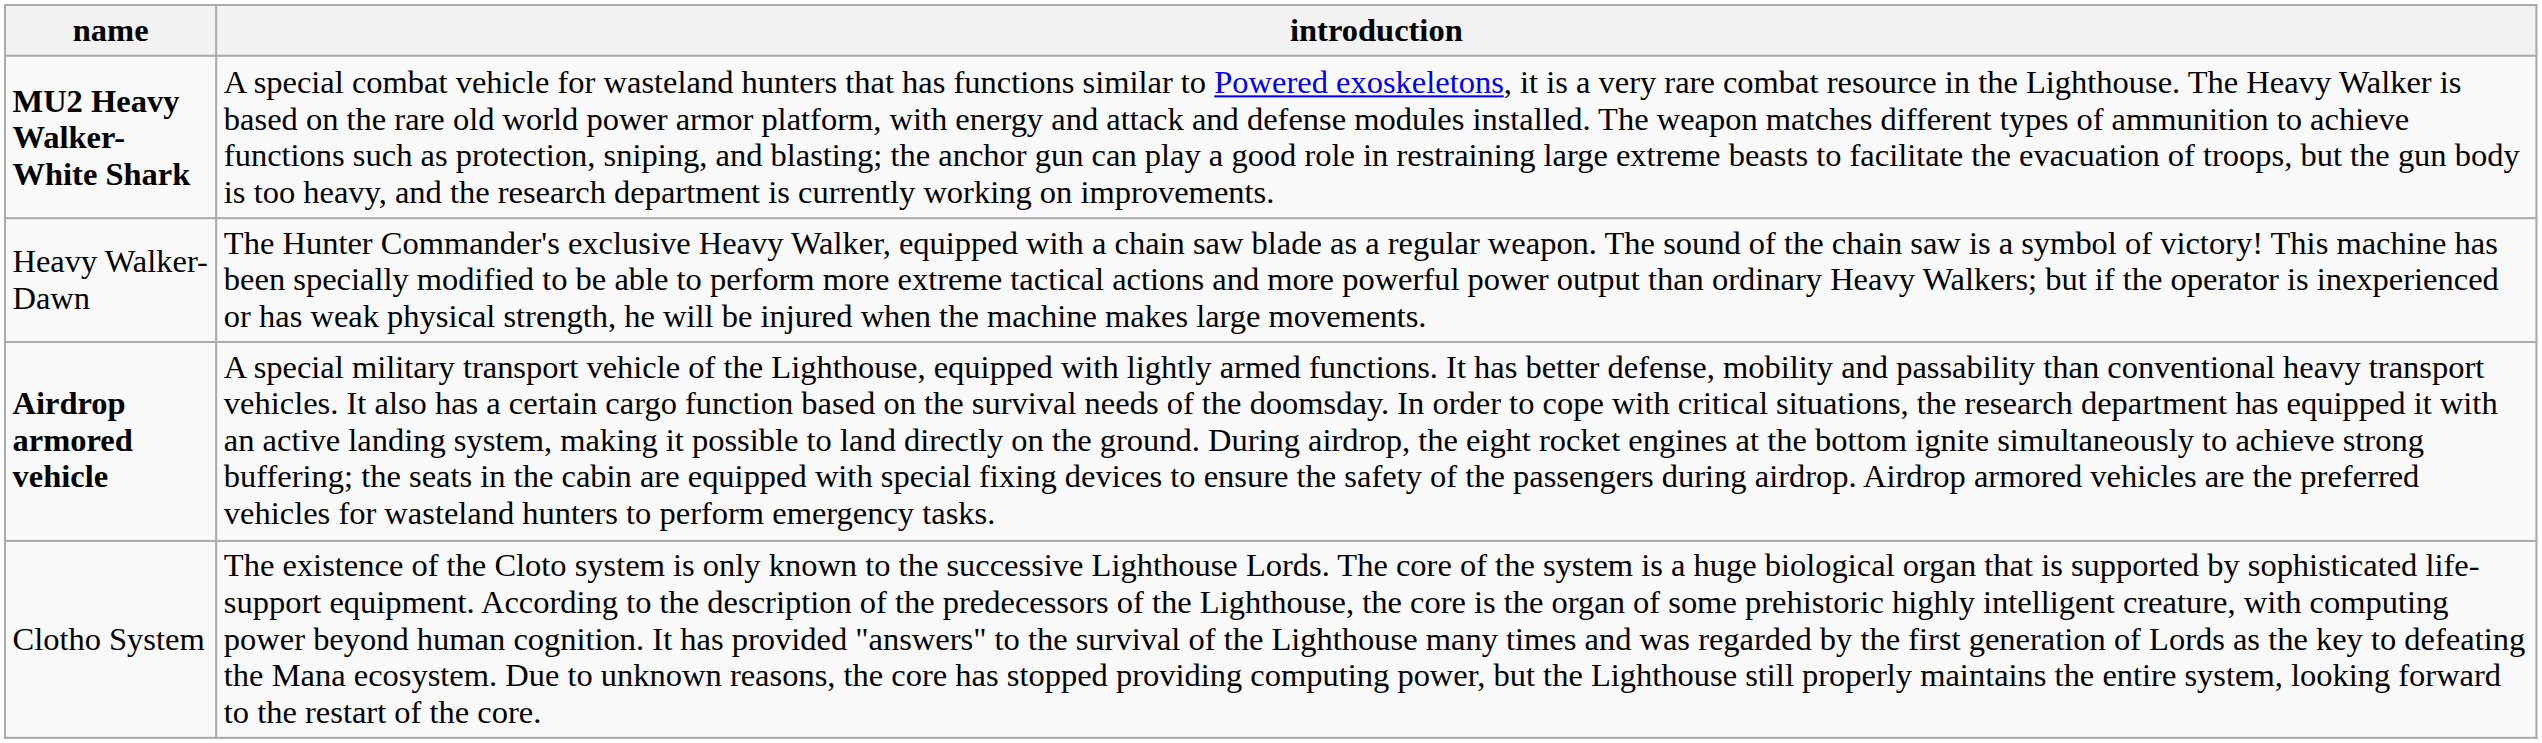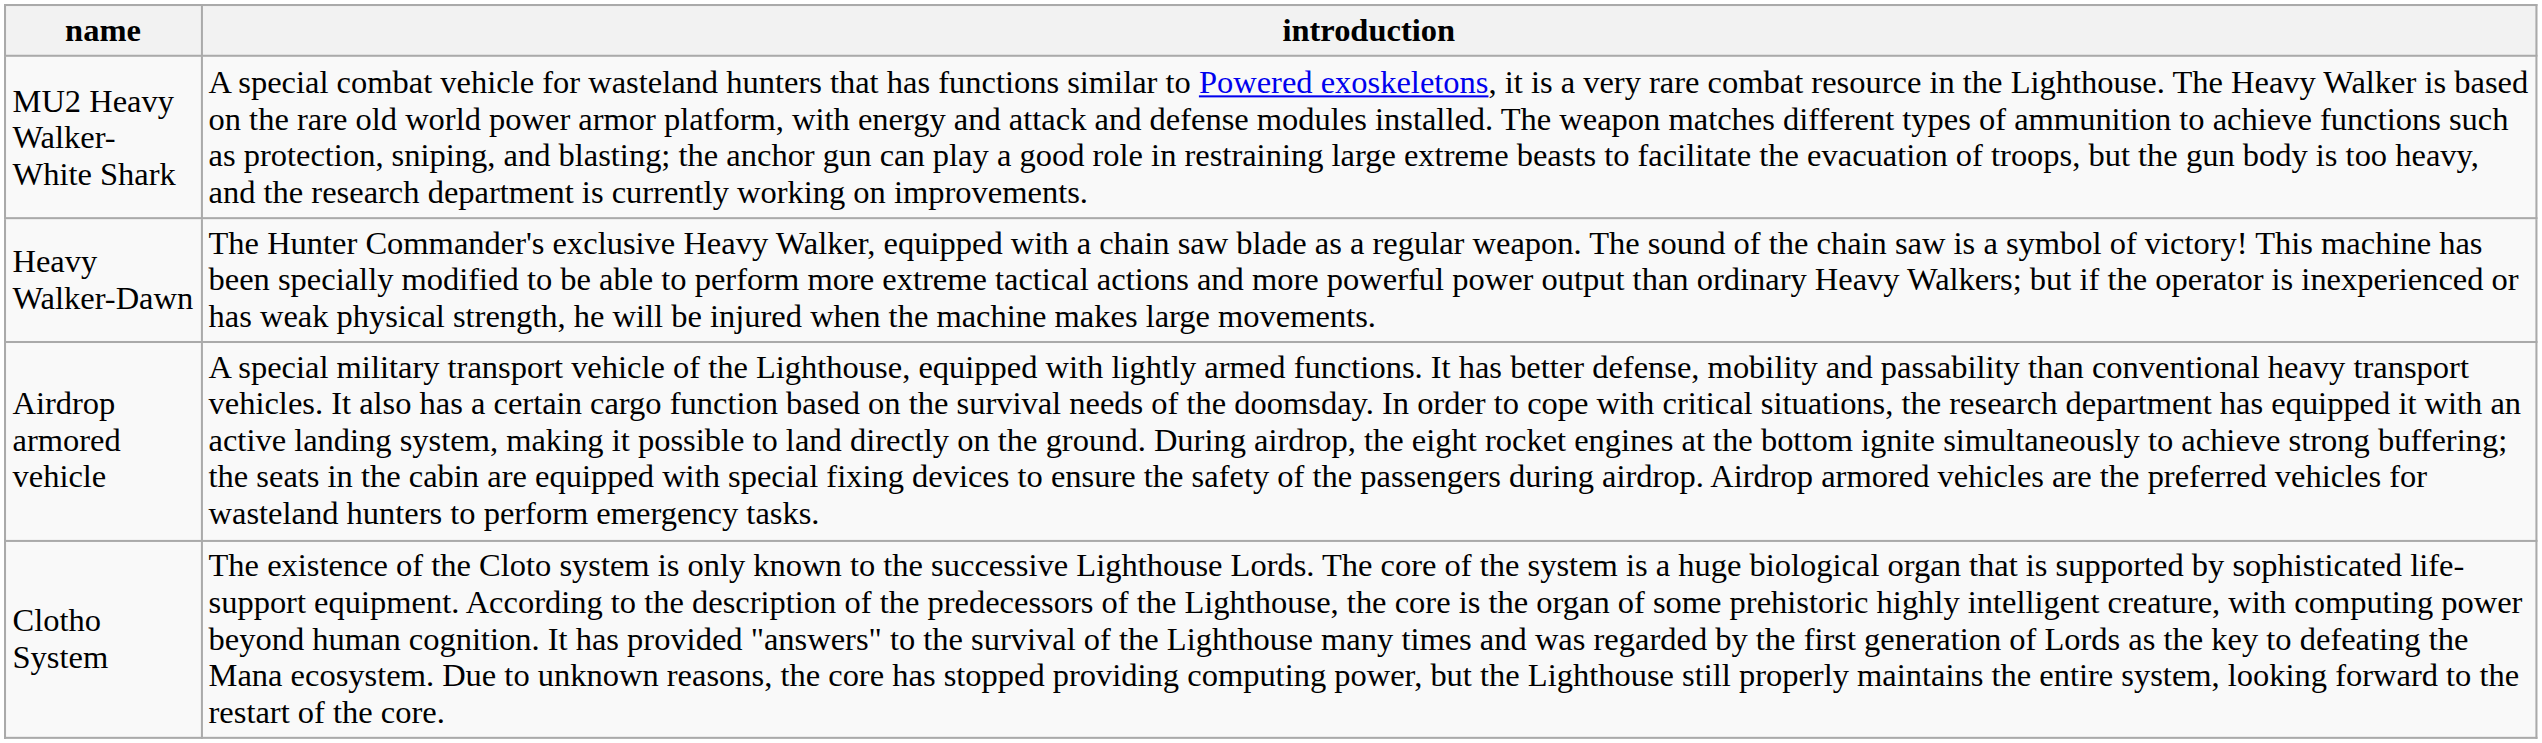(101, 136) bold -> (94, 136) normal
(73, 440) bold -> (67, 440) normal
